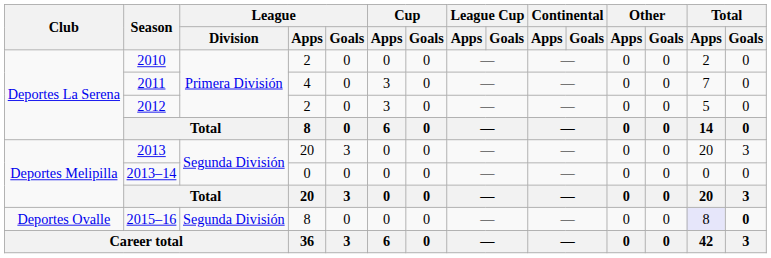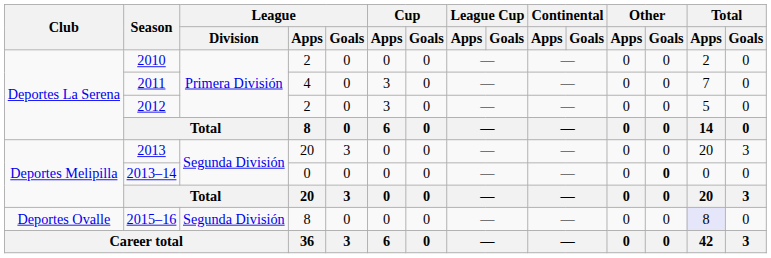(666, 173) normal -> (666, 173) bold
(746, 219) bold -> (746, 219) normal
